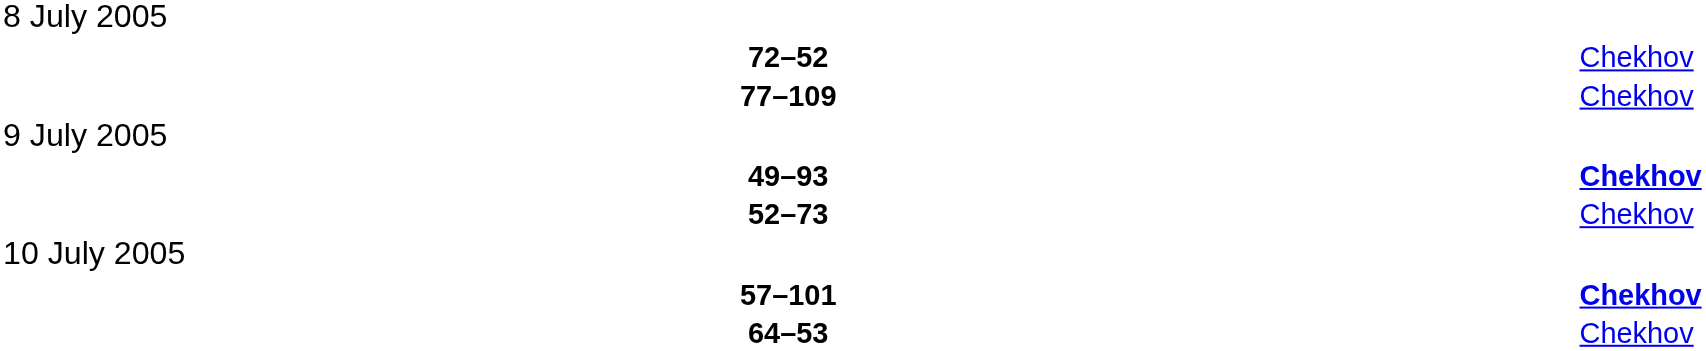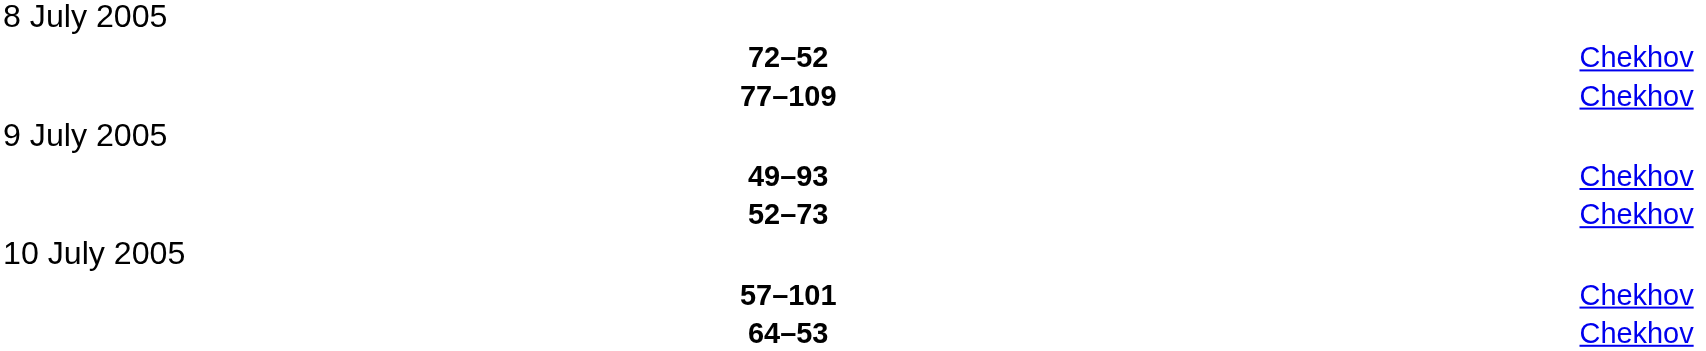(1641, 176) bold -> (1637, 176) normal
(1641, 295) bold -> (1637, 295) normal
